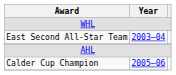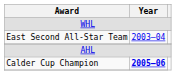(148, 63) normal -> (148, 63) bold
